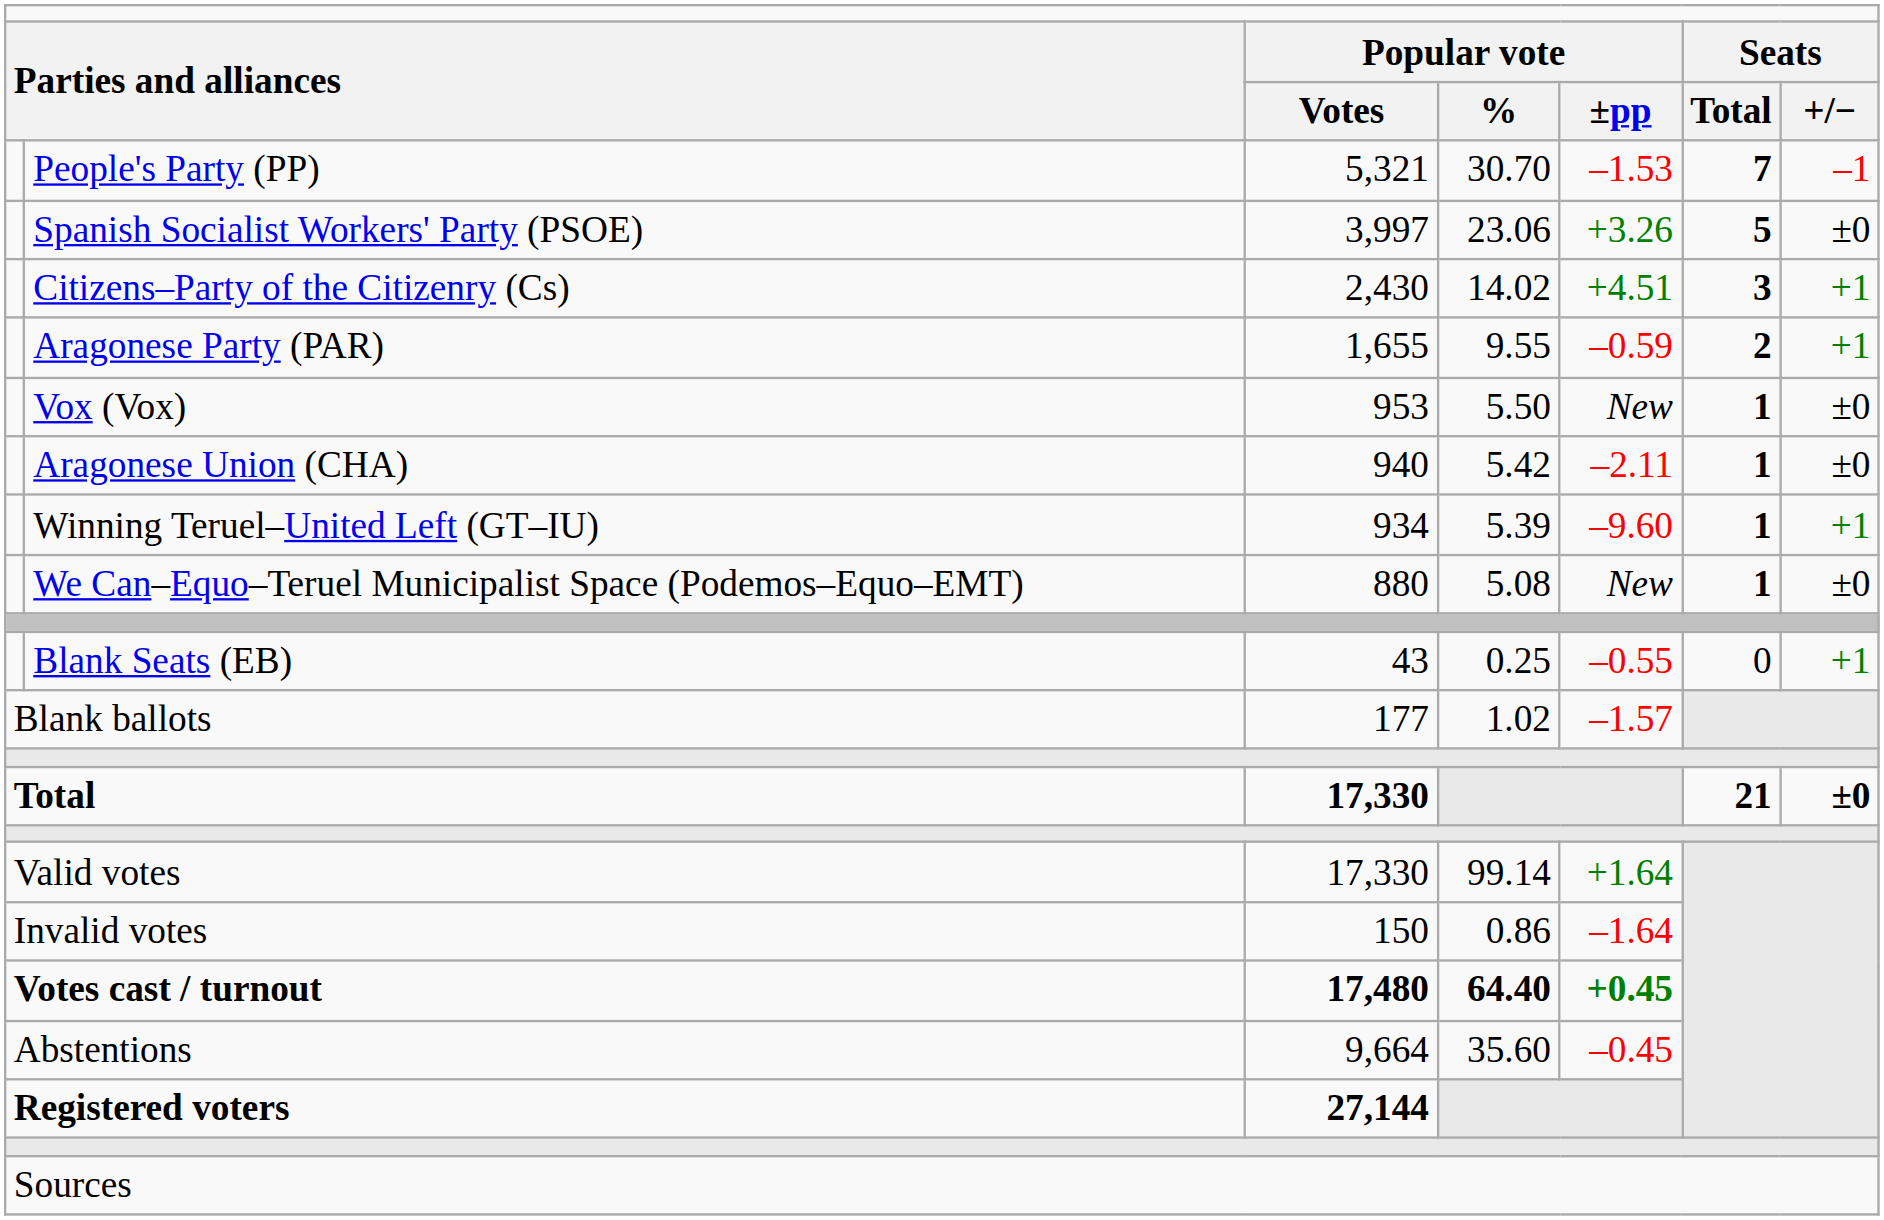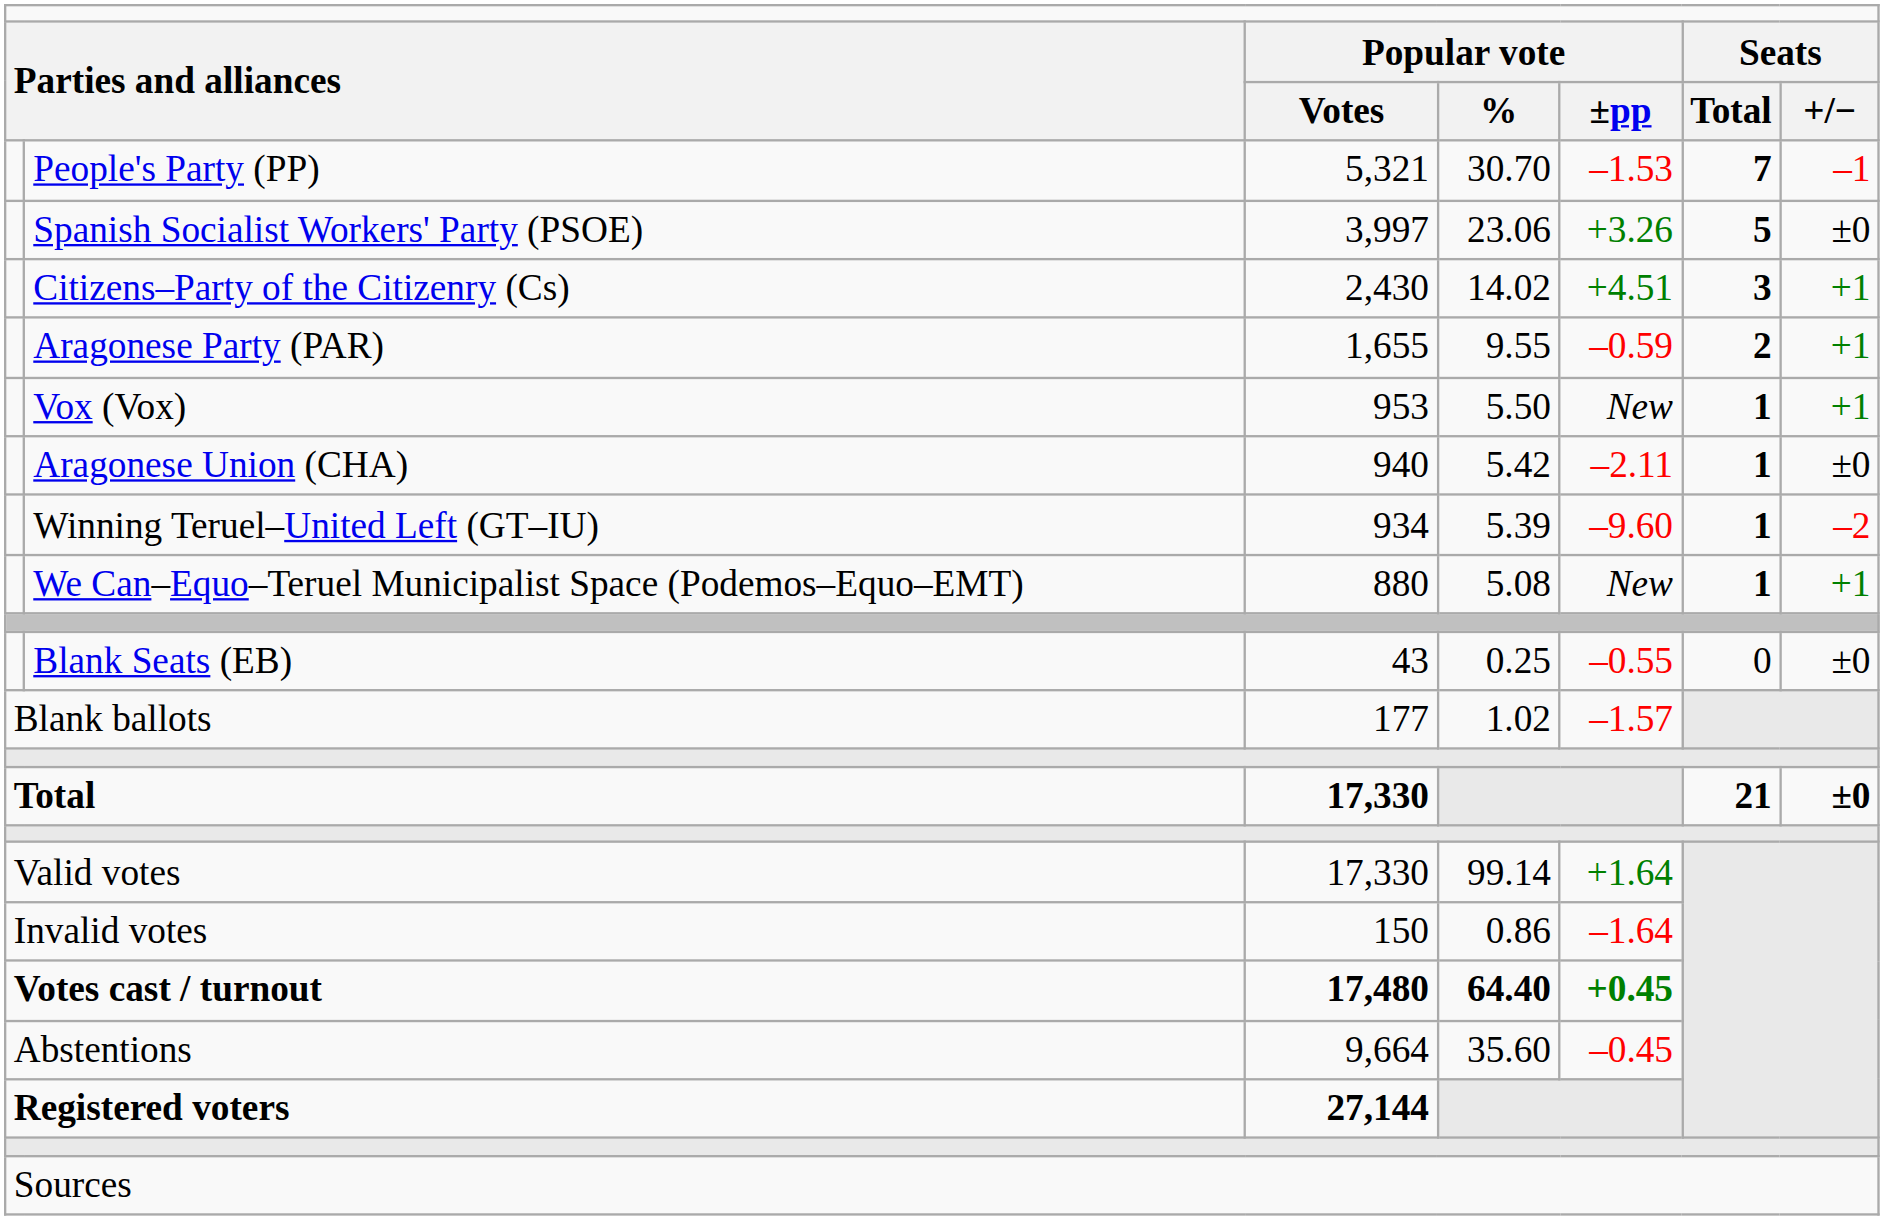(1851, 405) ±0 -> (1851, 405) +1
(1851, 524) +1 -> (1852, 524) –2
(1851, 583) ±0 -> (1851, 583) +1
(1851, 659) +1 -> (1851, 659) ±0
